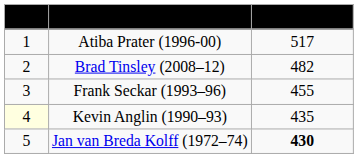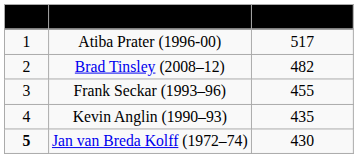(26, 116) lightyellow background -> (26, 116) no background
(26, 141) normal -> (26, 141) bold
(302, 141) bold -> (302, 141) normal
